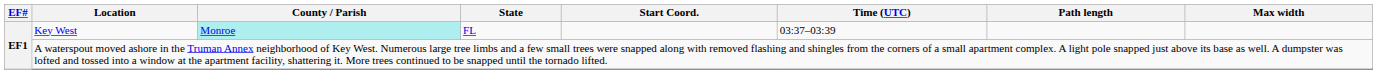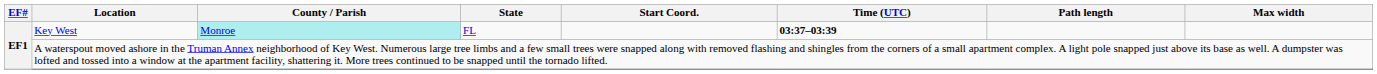(808, 30) normal -> (808, 30) bold
